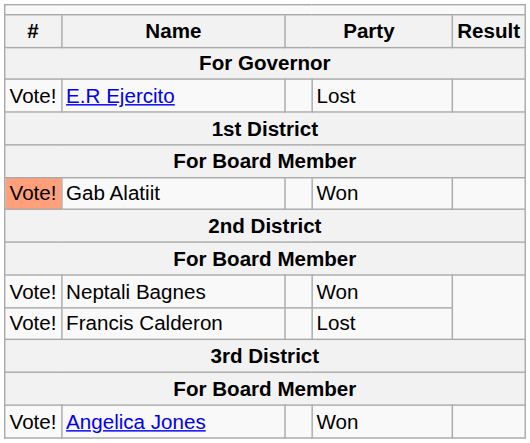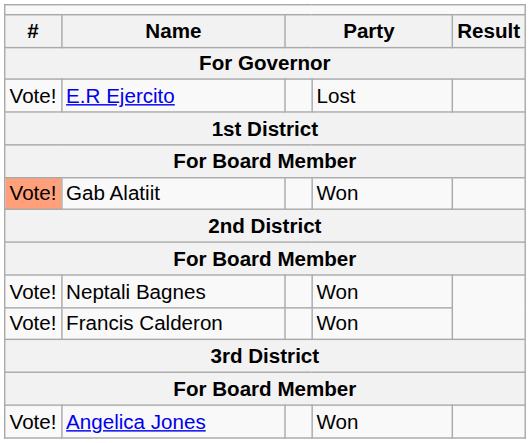(336, 324) Lost -> (338, 324) Won
